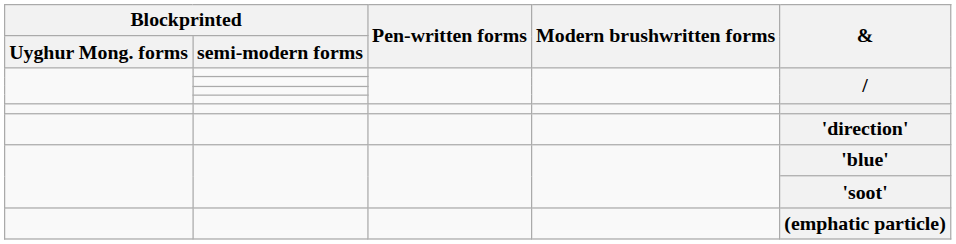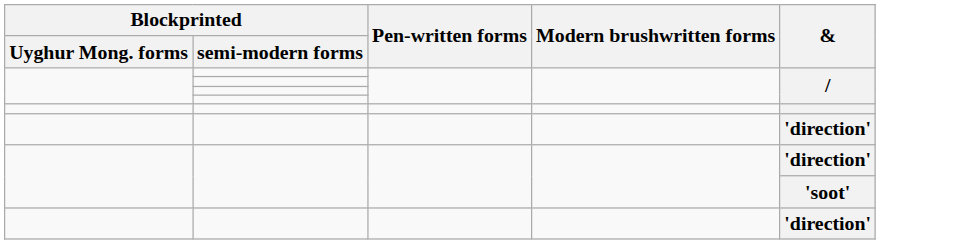(865, 160) 'blue' -> (828, 160) 'direction'
(865, 223) (emphatic particle) -> (828, 223) 'direction'
